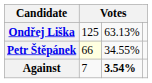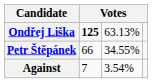(90, 31) normal -> (90, 31) bold
(87, 50) lightyellow background -> (87, 50) no background
(120, 68) bold -> (119, 68) normal
